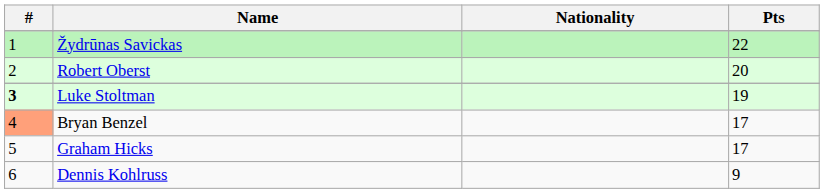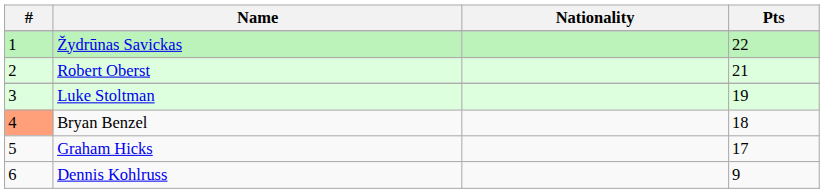(740, 70) 20 -> (740, 70) 21
(12, 96) bold -> (12, 96) normal
(740, 122) 17 -> (740, 122) 18
